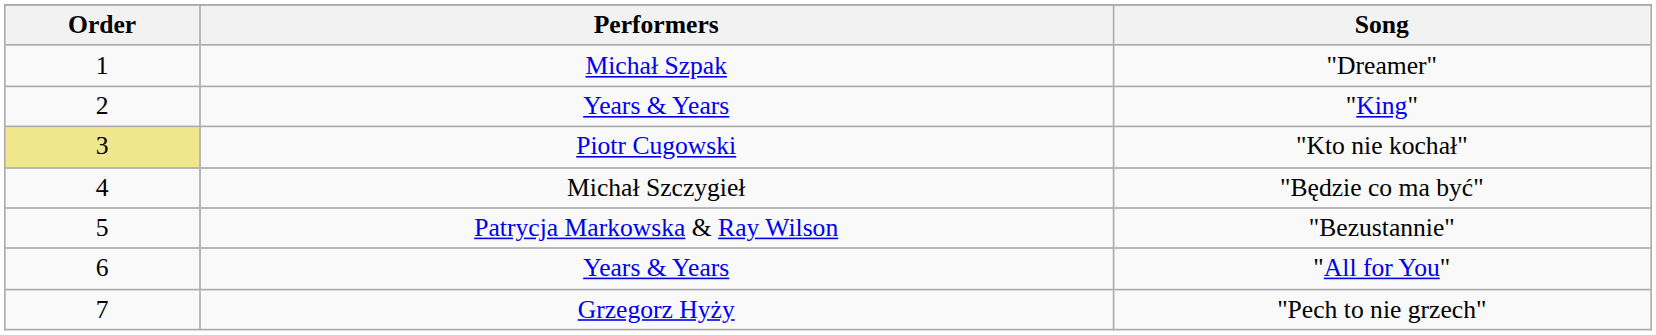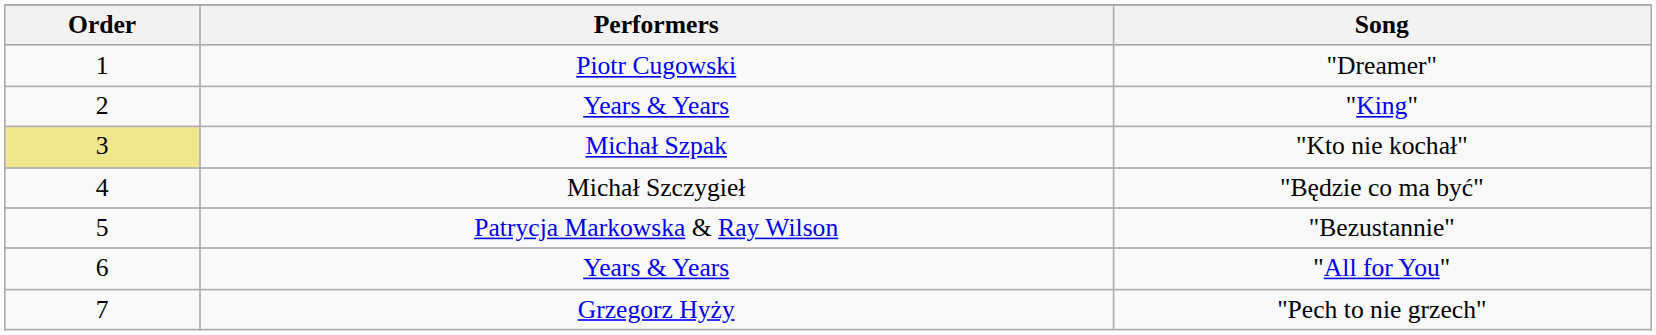(656, 65) Michał Szpak -> (656, 65) Piotr Cugowski
(656, 146) Piotr Cugowski -> (656, 146) Michał Szpak
